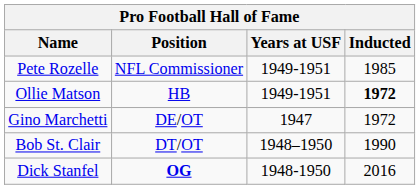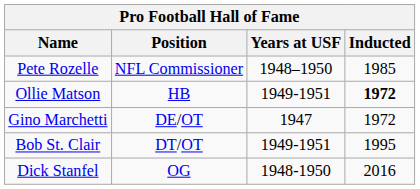(296, 68) 1949-1951 -> (296, 68) 1948–1950
(296, 145) 1948–1950 -> (296, 145) 1949-1951
(380, 145) 1990 -> (380, 145) 1995
(179, 171) bold -> (179, 171) normal
